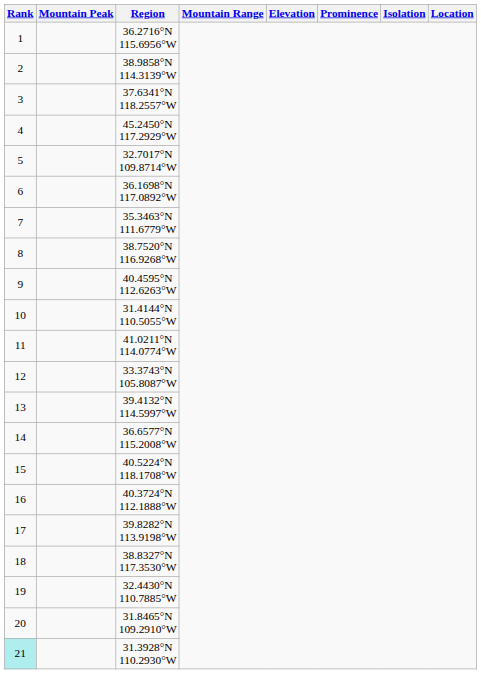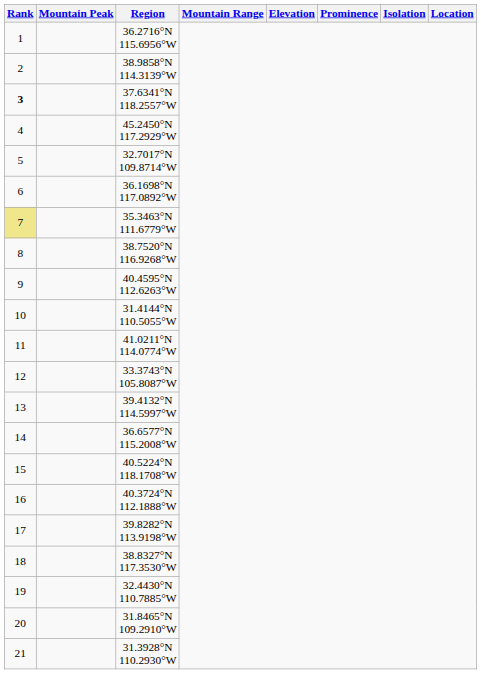(20, 99) normal -> (20, 99) bold
(20, 222) no background -> (20, 222) khaki background
(20, 653) paleturquoise background -> (20, 653) no background
